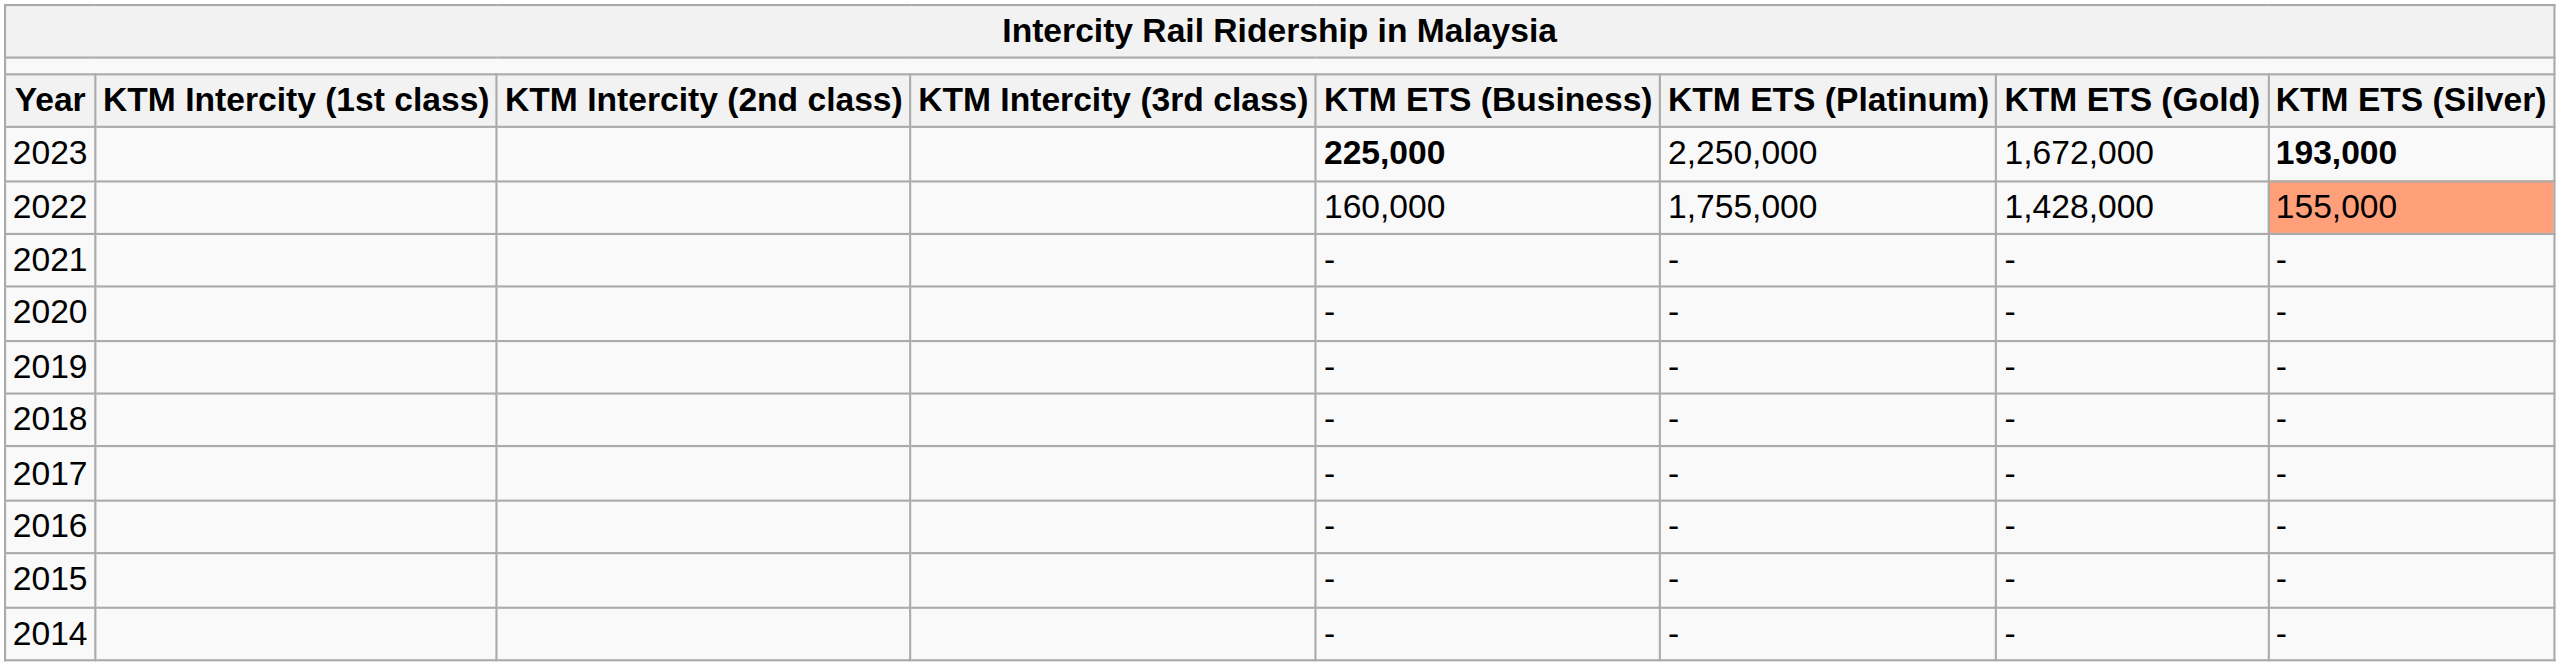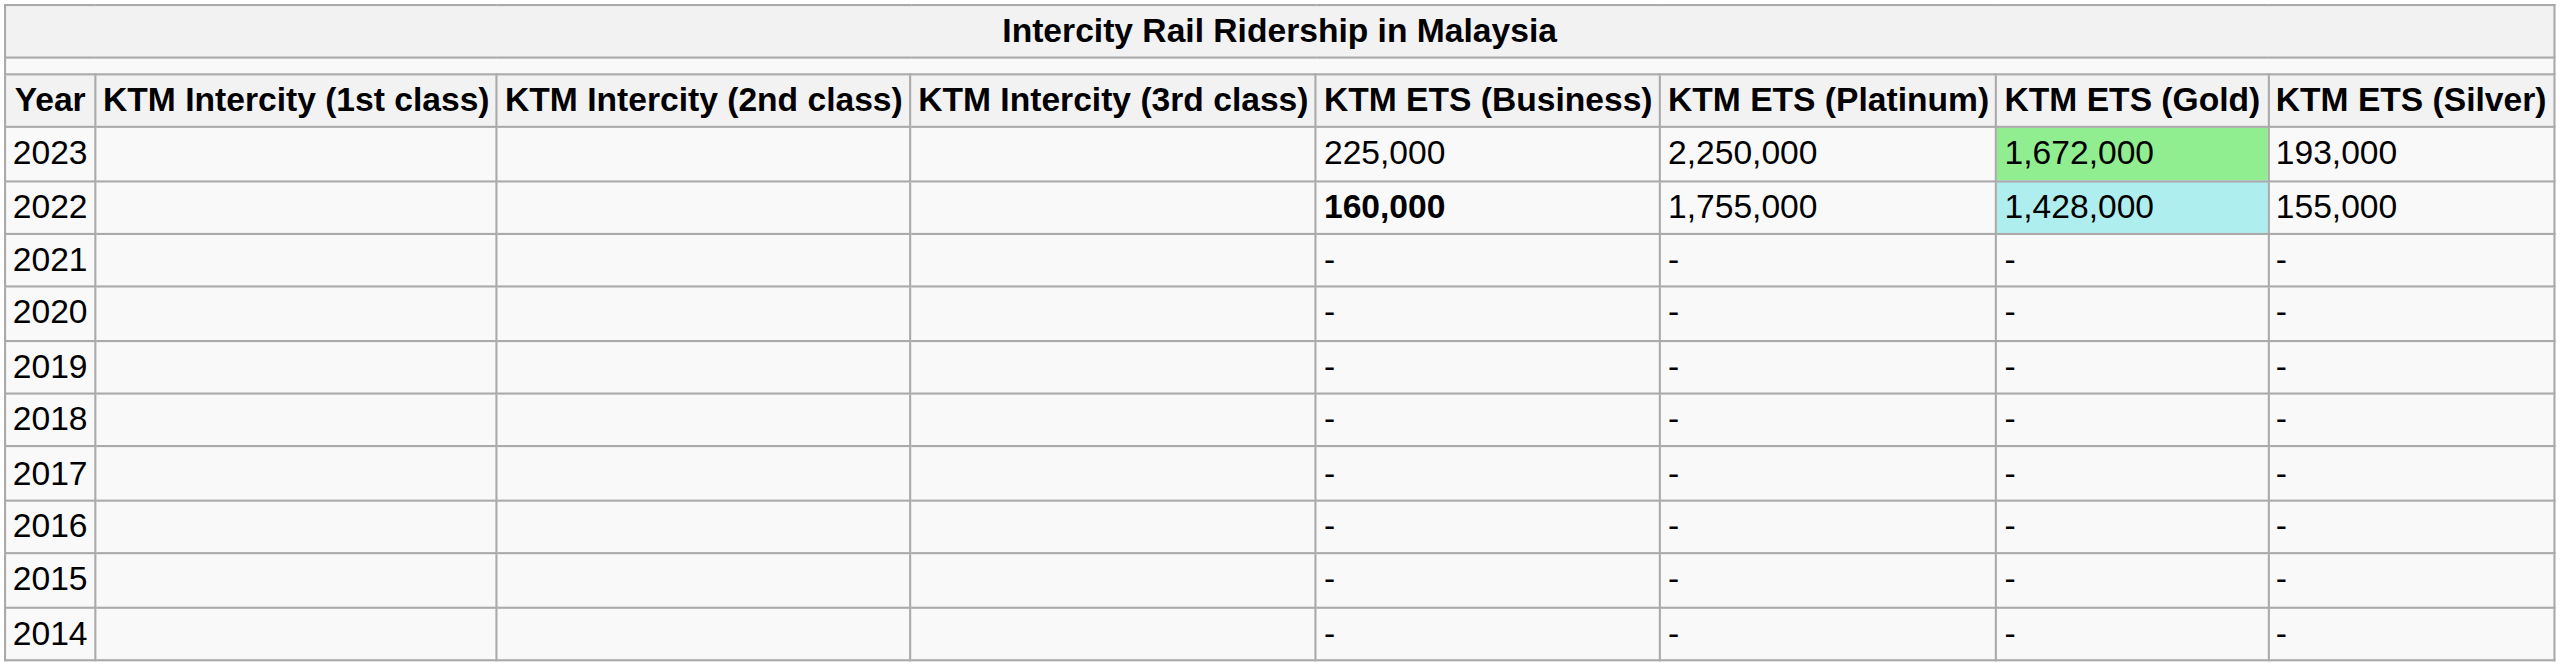(1385, 153) bold -> (1385, 153) normal
(2079, 153) no background -> (2079, 153) lightgreen background
(2337, 153) bold -> (2337, 153) normal
(1385, 206) normal -> (1385, 206) bold
(2079, 206) no background -> (2079, 206) paleturquoise background
(2337, 206) lightsalmon background -> (2337, 206) no background
